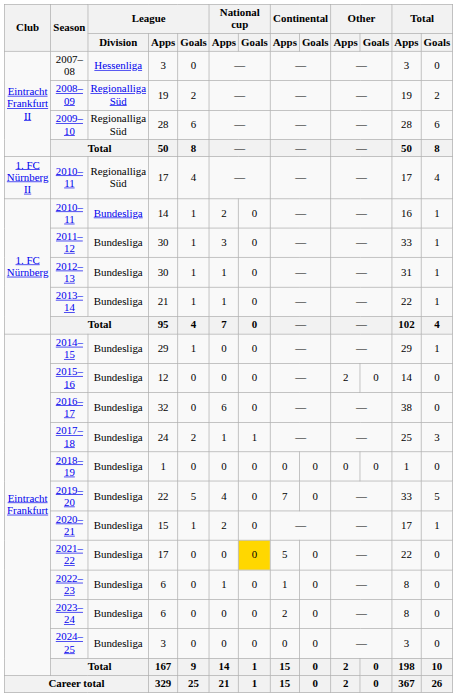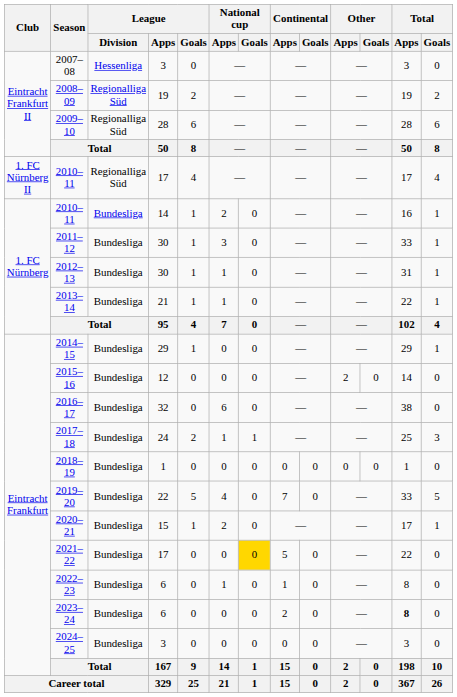(406, 614) normal -> (406, 614) bold
